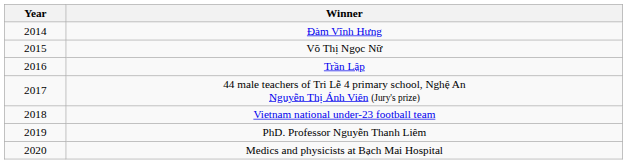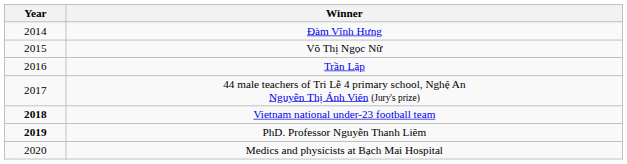(35, 114) normal -> (35, 114) bold
(35, 132) normal -> (35, 132) bold
